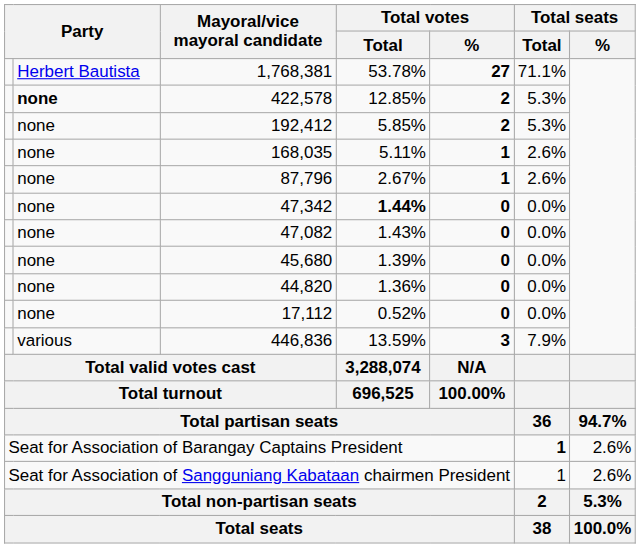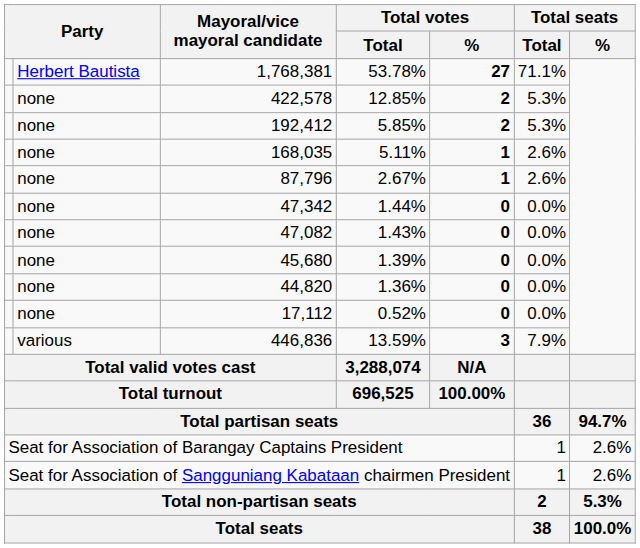(37, 98) bold -> (36, 98) normal
(402, 206) bold -> (402, 206) normal
(561, 448) bold -> (561, 448) normal
